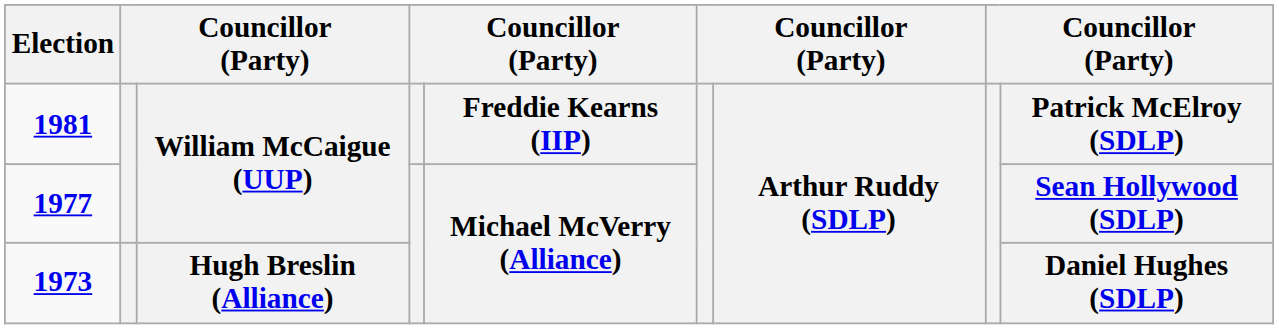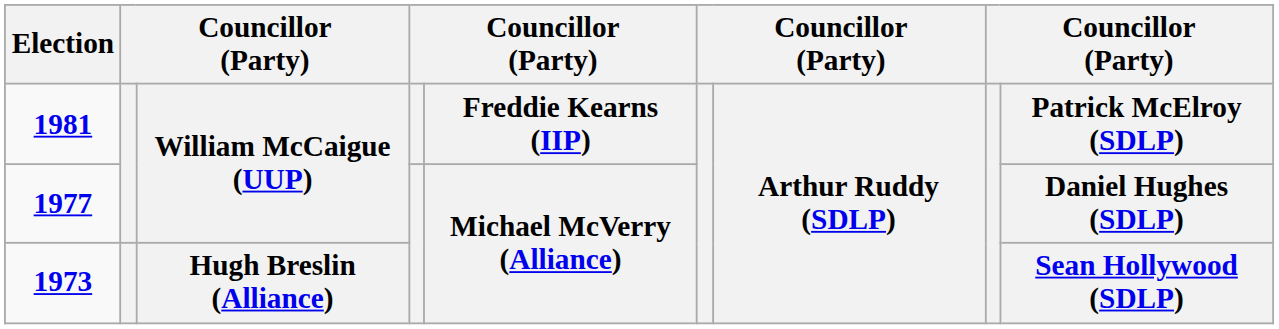(1137, 202) Sean Hollywood (SDLP) -> (1137, 202) Daniel Hughes (SDLP)
(1137, 282) Daniel Hughes (SDLP) -> (1137, 282) Sean Hollywood (SDLP)
